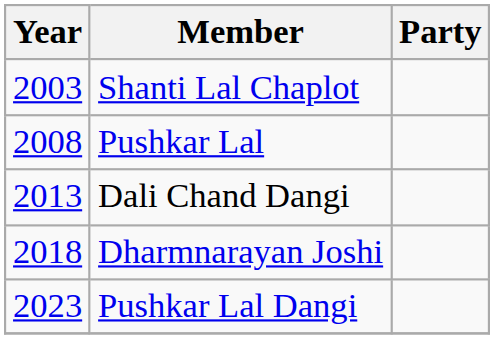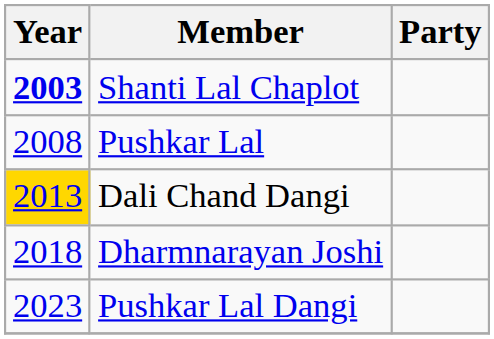(48, 86) normal -> (48, 86) bold
(48, 196) no background -> (48, 196) gold background
